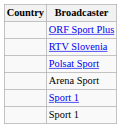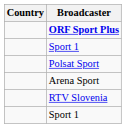(82, 30) normal -> (84, 30) bold
(78, 47) RTV Slovenia -> (64, 47) Sport 1
(64, 98) Sport 1 -> (78, 98) RTV Slovenia
